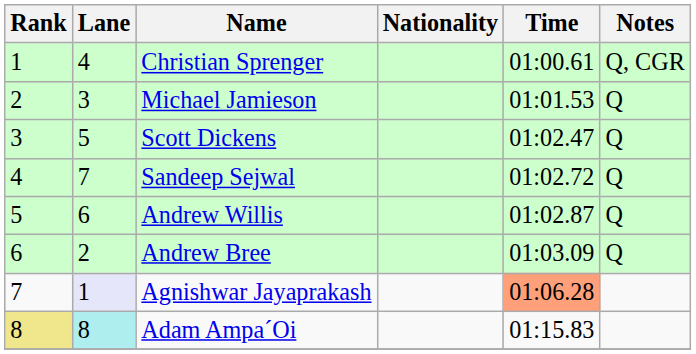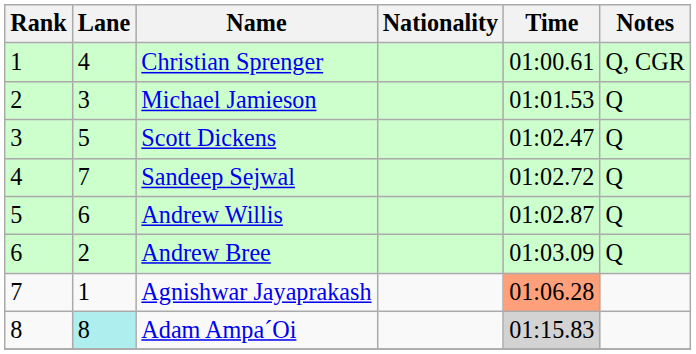(84, 291) lavender background -> (84, 291) no background
(16, 330) khaki background -> (16, 330) no background
(552, 330) no background -> (552, 330) lightgrey background
